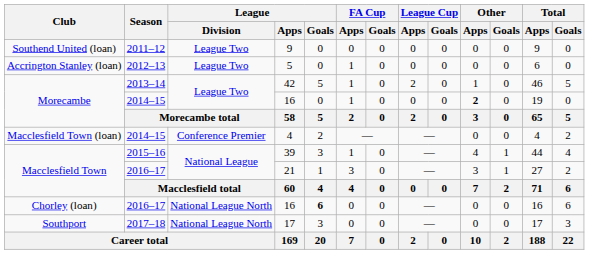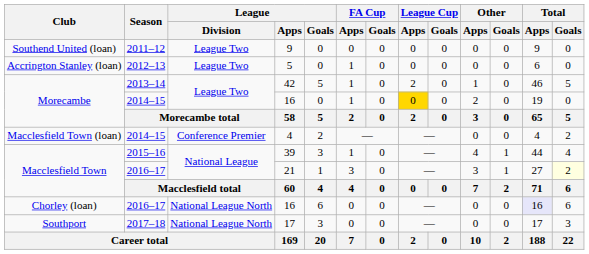(413, 100) no background -> (413, 100) gold background
(475, 100) bold -> (475, 100) normal
(568, 170) no background -> (568, 170) lightyellow background
(320, 205) bold -> (320, 205) normal
(537, 205) no background -> (537, 205) lavender background
